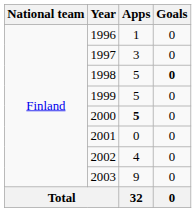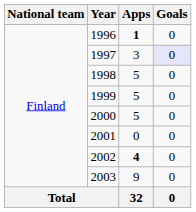(136, 34) normal -> (136, 34) bold
(172, 55) no background -> (172, 55) lavender background
(172, 75) bold -> (172, 75) normal
(136, 116) bold -> (136, 116) normal
(136, 156) normal -> (136, 156) bold
